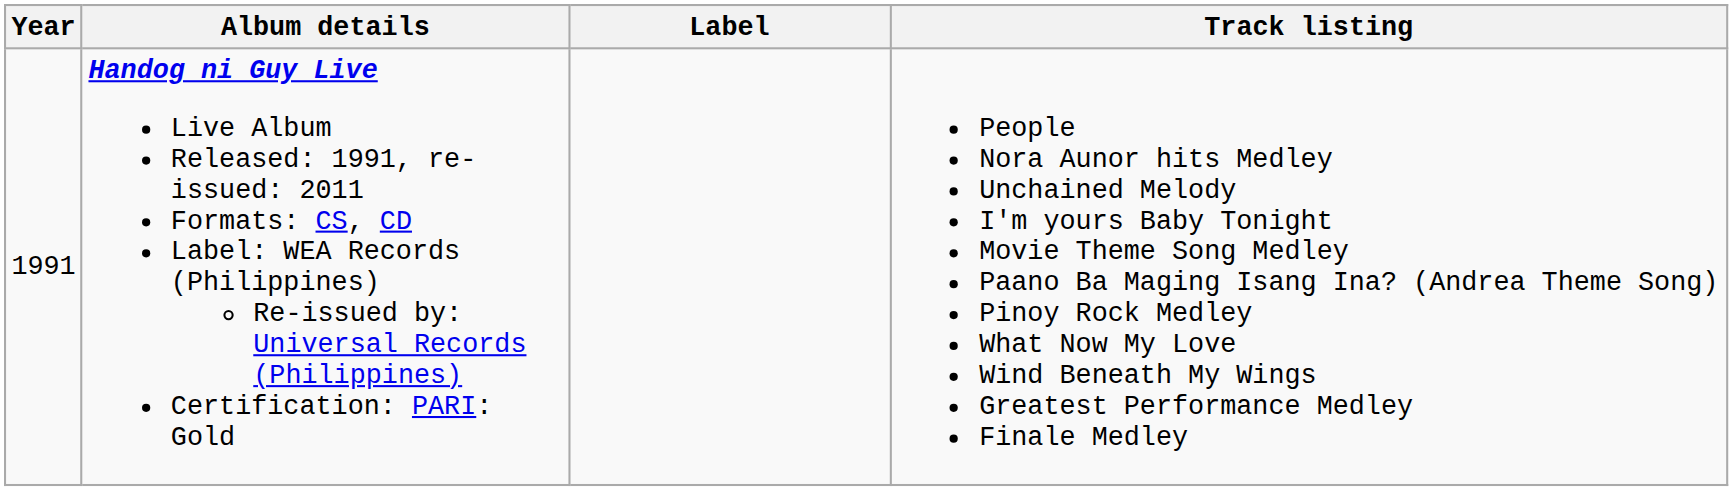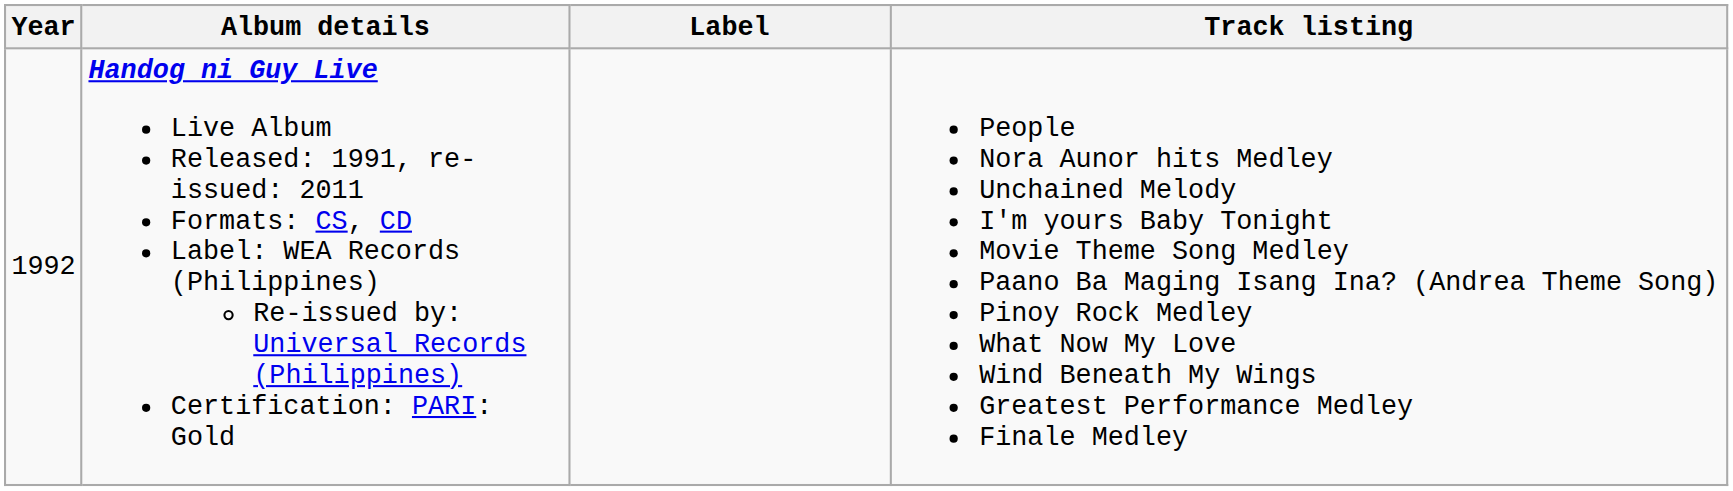(44, 267) 1991 -> (44, 267) 1992
